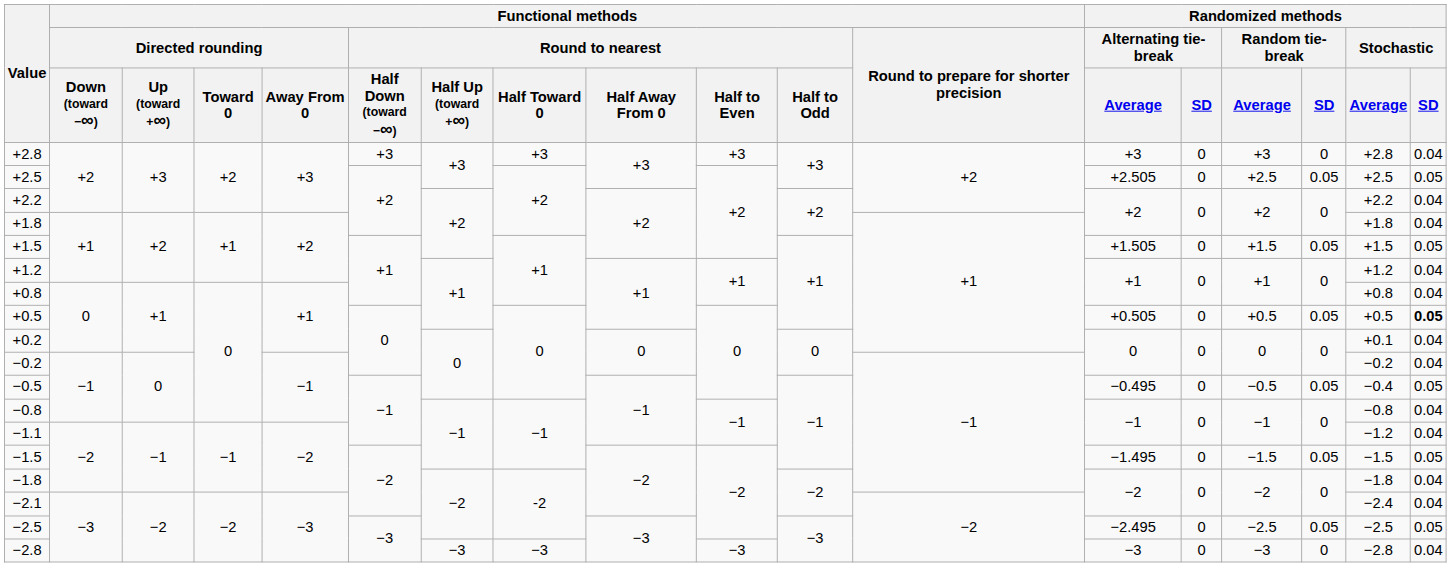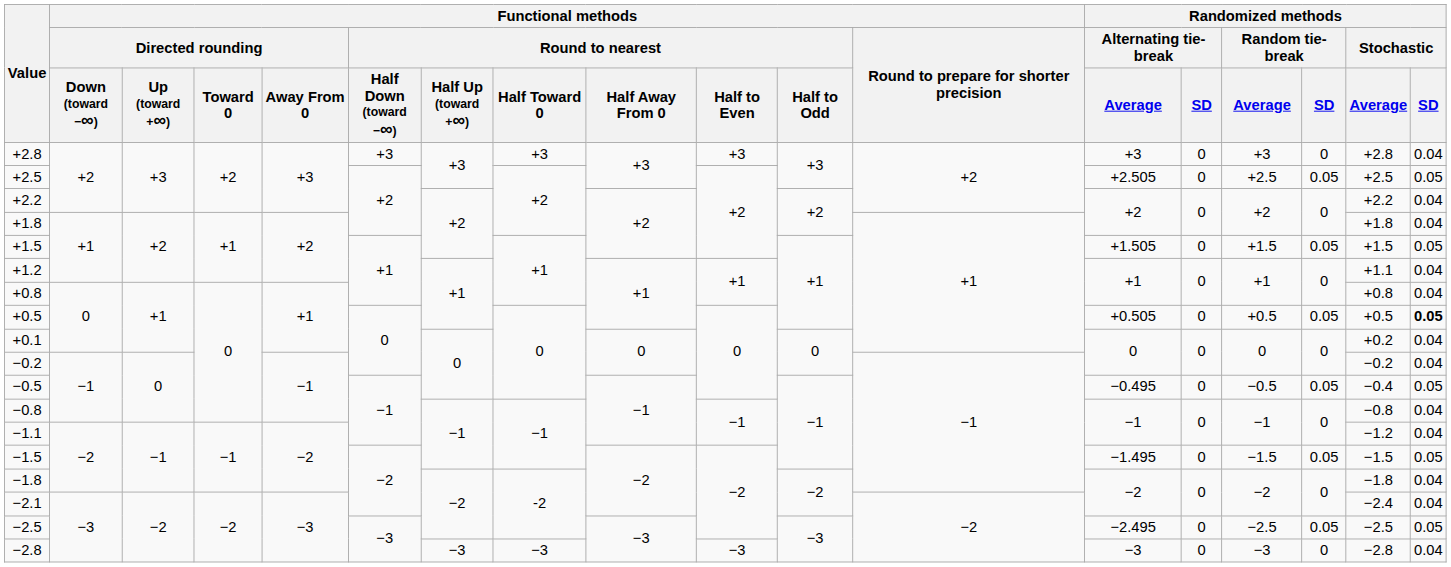(1378, 270) +1.2 -> (1378, 270) +1.1
(27, 340) +0.2 -> (27, 340) +0.1
(1378, 340) +0.1 -> (1378, 340) +0.2
